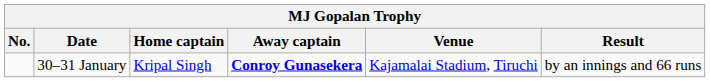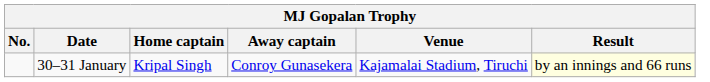(297, 64) bold -> (292, 64) normal
(623, 64) no background -> (613, 64) lightyellow background
